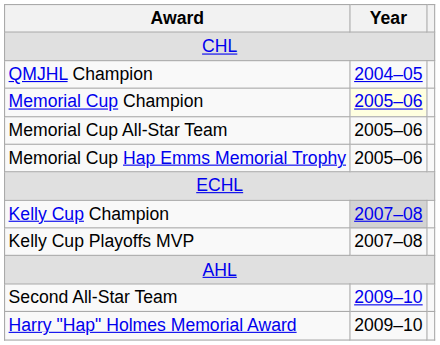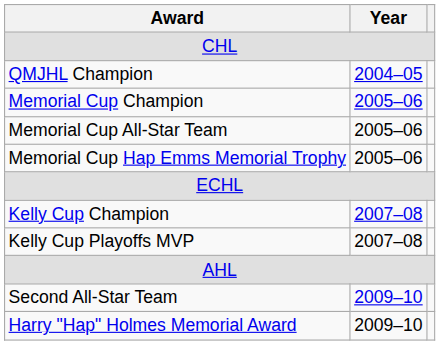(388, 102) lightyellow background -> (388, 102) no background
(388, 213) lightgrey background -> (388, 213) no background
